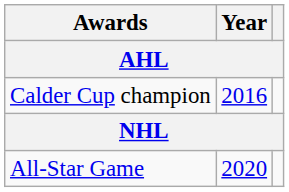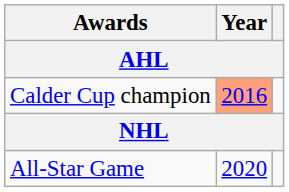(244, 95) no background -> (244, 95) lightsalmon background
